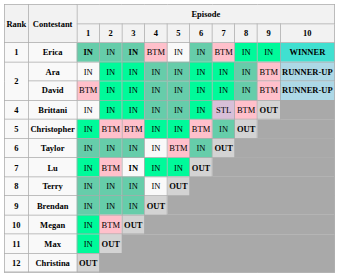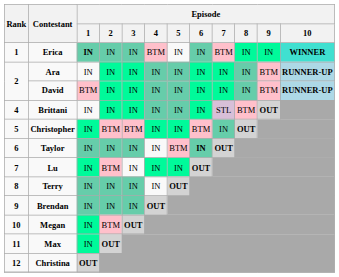(133, 53) bold -> (133, 53) normal
(201, 148) normal -> (201, 148) bold
(133, 167) bold -> (133, 167) normal
